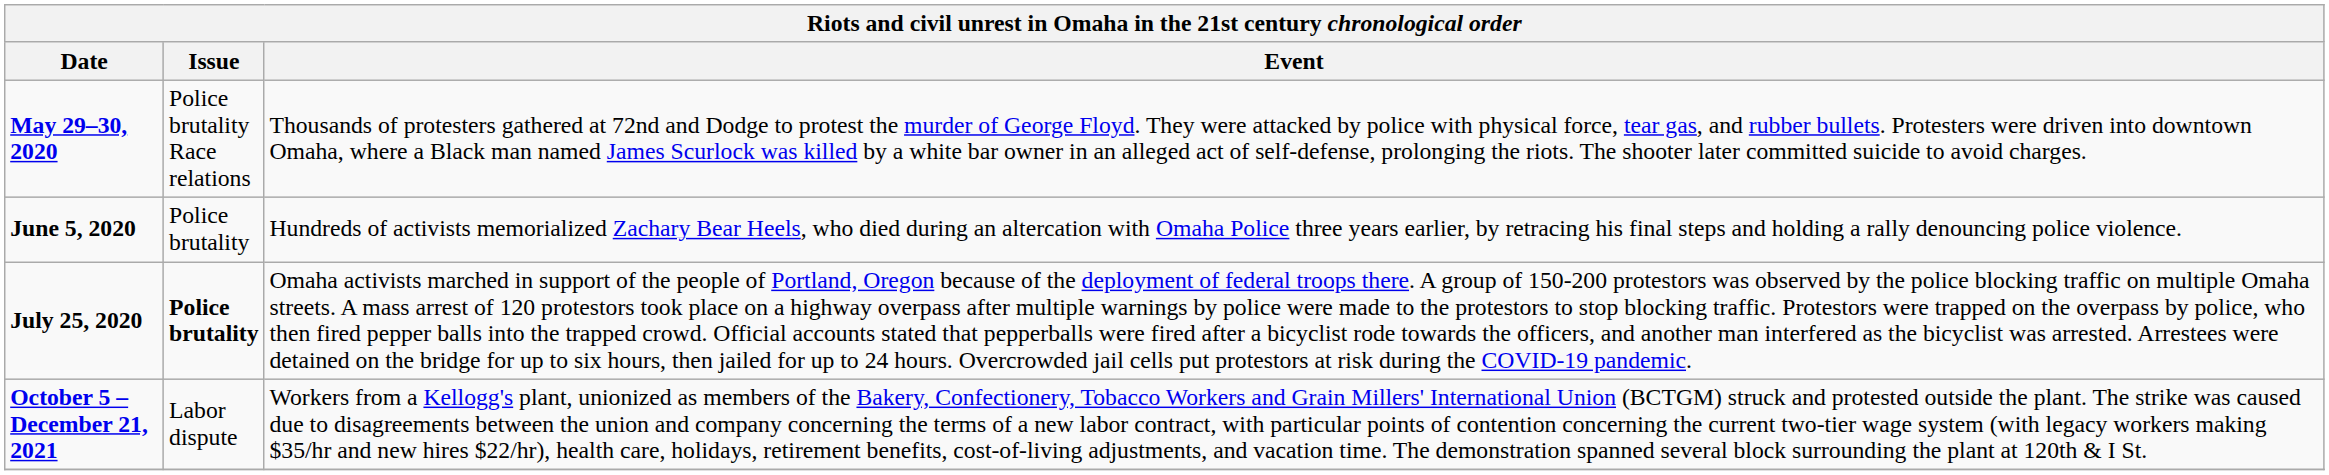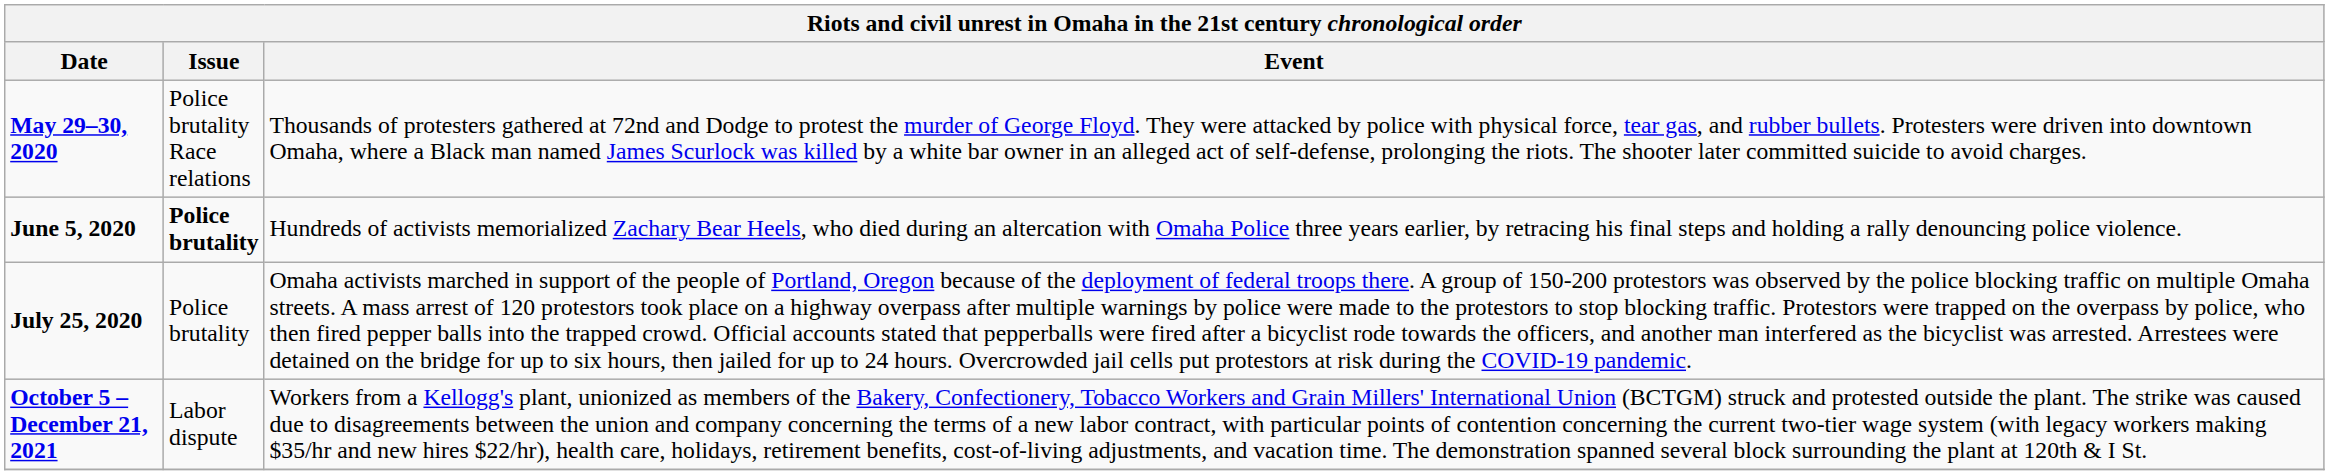(209, 229) normal -> (214, 229) bold
(214, 320) bold -> (209, 320) normal
